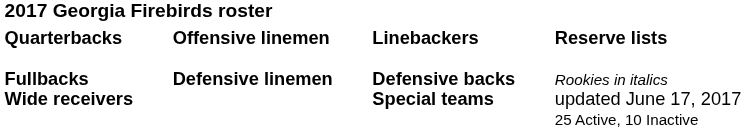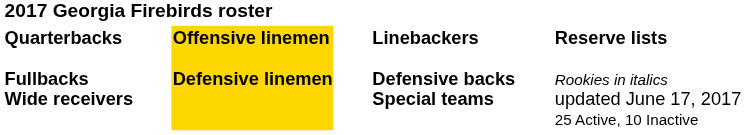(253, 58) no background -> (253, 58) gold background
